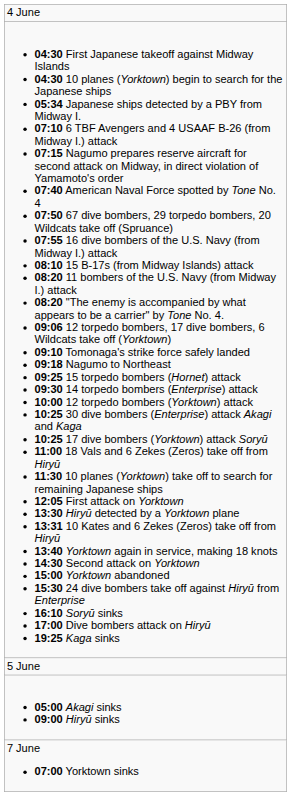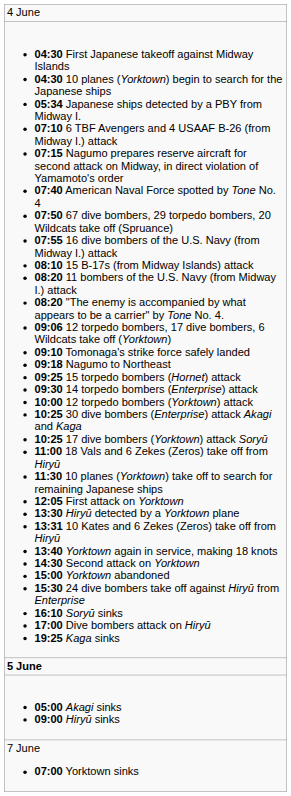(23, 666) normal -> (24, 666) bold
